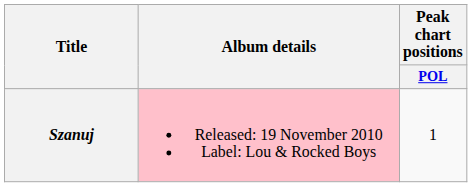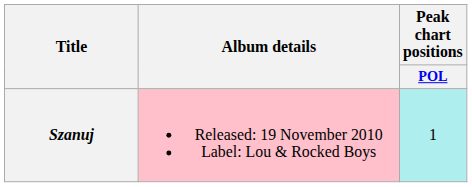(433, 134) no background -> (433, 134) paleturquoise background
